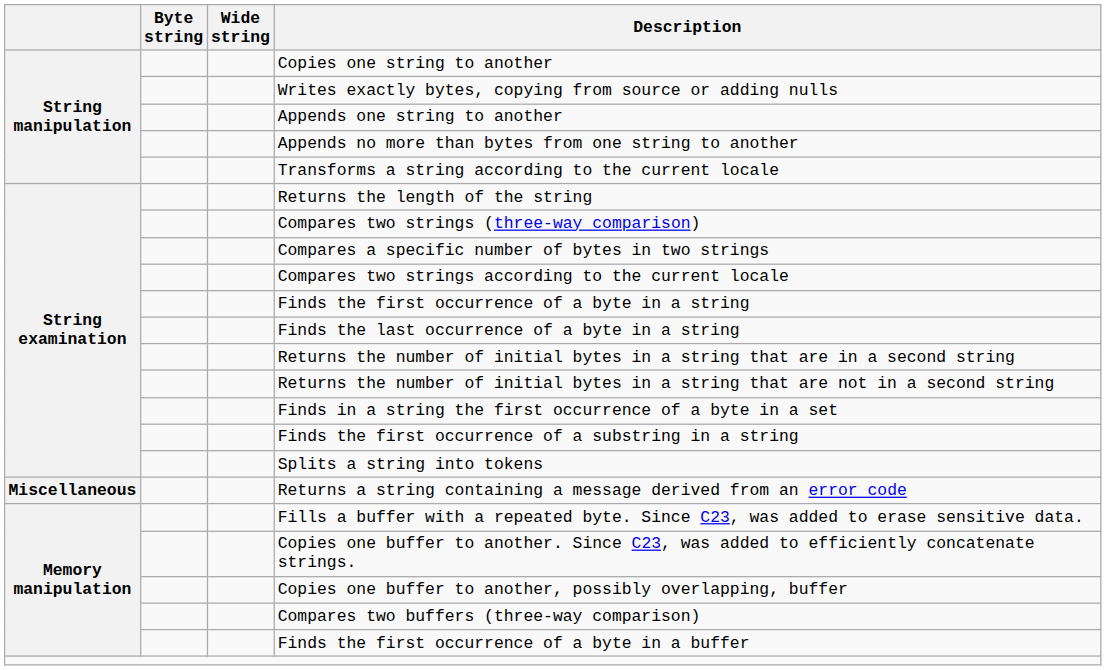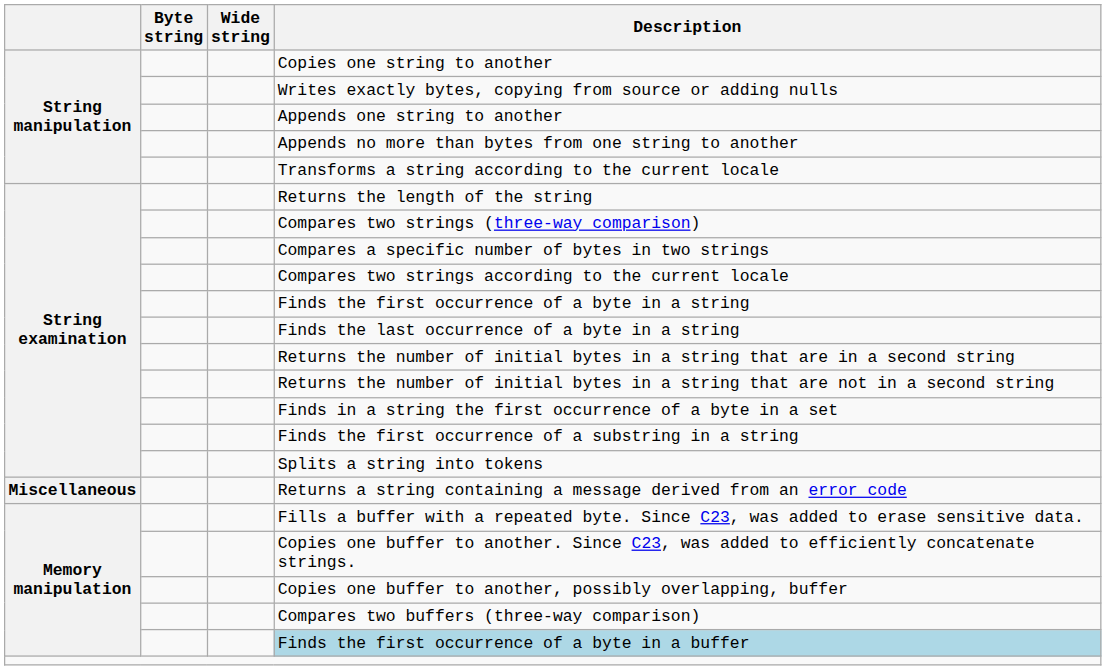(514, 643) no background -> (514, 643) lightblue background
